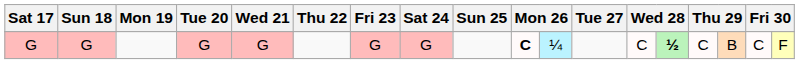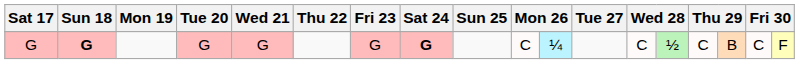(87, 45) normal -> (87, 45) bold
(426, 45) normal -> (426, 45) bold
(525, 45) bold -> (525, 45) normal
(672, 45) bold -> (672, 45) normal
